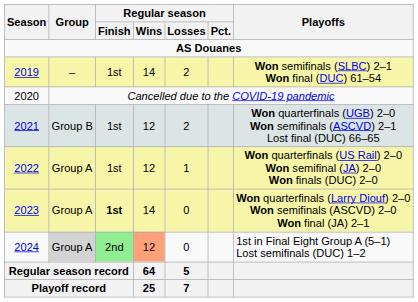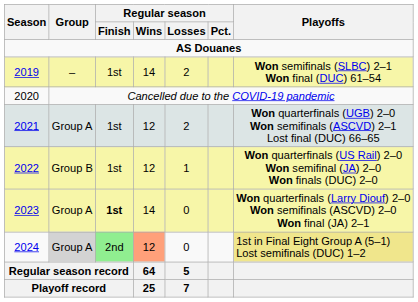(72, 126) Group B -> (72, 126) Group A
(72, 168) Group A -> (72, 168) Group B
(313, 247) no background -> (313, 247) khaki background
